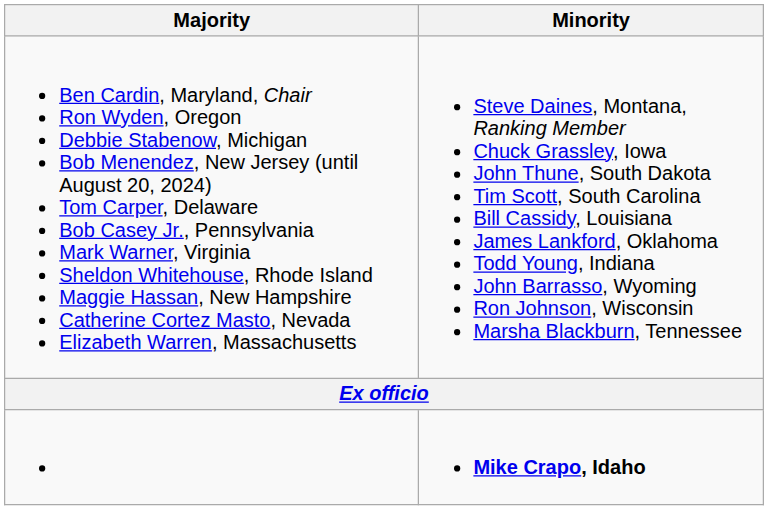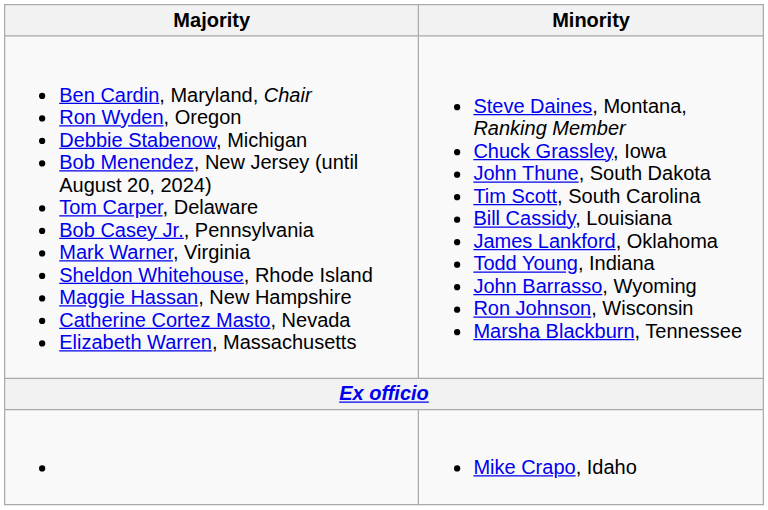(591, 468) bold -> (591, 468) normal
